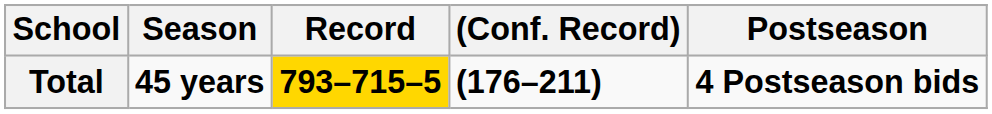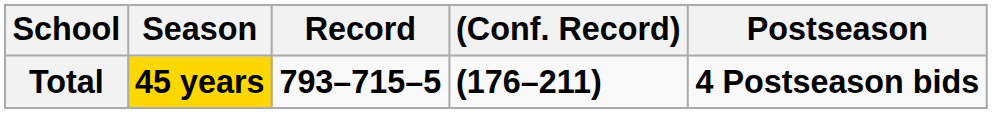(200, 81) no background -> (200, 81) gold background
(360, 81) gold background -> (360, 81) no background
